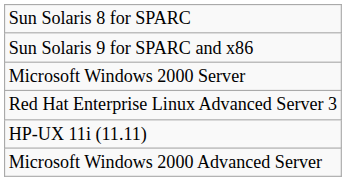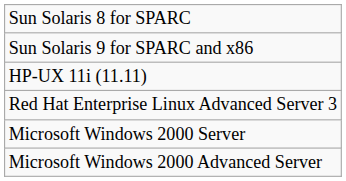(127, 76) Microsoft Windows 2000 Server -> (78, 76) HP-UX 11i (11.11)
(78, 133) HP-UX 11i (11.11) -> (127, 133) Microsoft Windows 2000 Server
